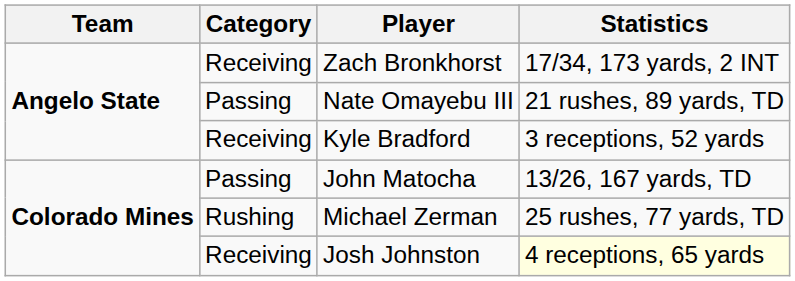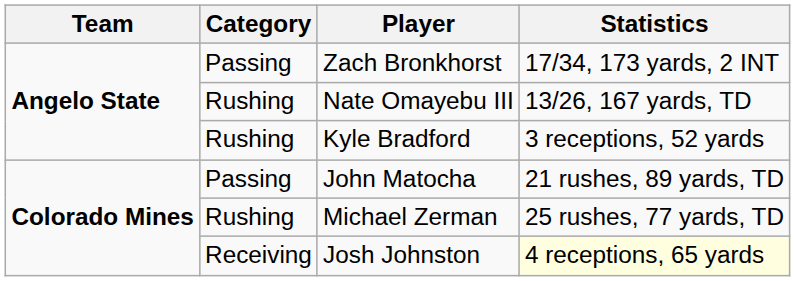(258, 62) Receiving -> (248, 62) Passing
(248, 101) Passing -> (250, 101) Rushing
(654, 101) 21 rushes, 89 yards, TD -> (638, 101) 13/26, 167 yards, TD
(258, 139) Receiving -> (250, 139) Rushing
(638, 178) 13/26, 167 yards, TD -> (654, 178) 21 rushes, 89 yards, TD
